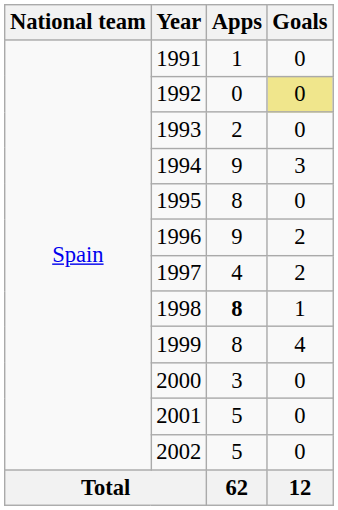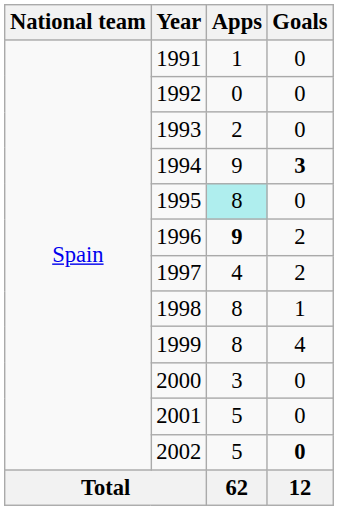(300, 93) khaki background -> (300, 93) no background
(300, 165) normal -> (300, 165) bold
(237, 201) no background -> (237, 201) paleturquoise background
(237, 237) normal -> (237, 237) bold
(237, 308) bold -> (237, 308) normal
(300, 451) normal -> (300, 451) bold
